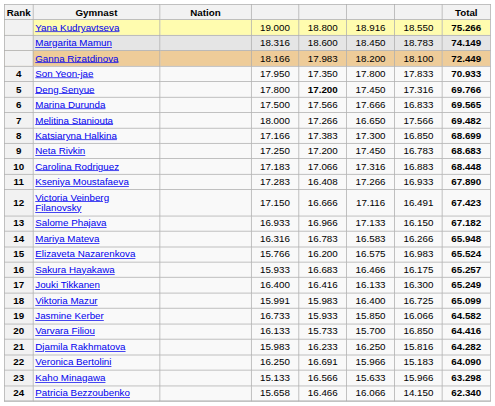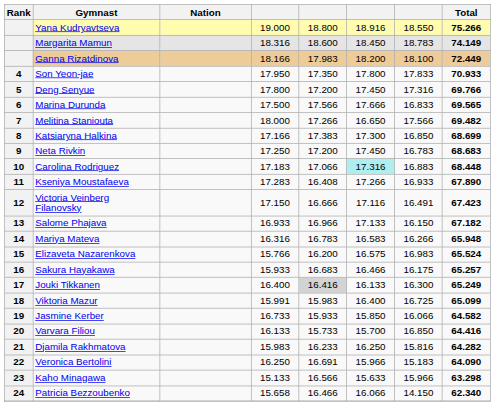(323, 89) bold -> (323, 89) normal
(371, 166) no background -> (371, 166) paleturquoise background
(323, 285) no background -> (323, 285) lightgrey background
